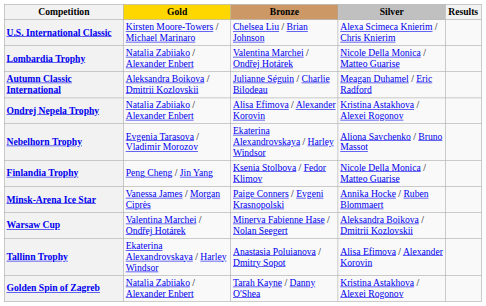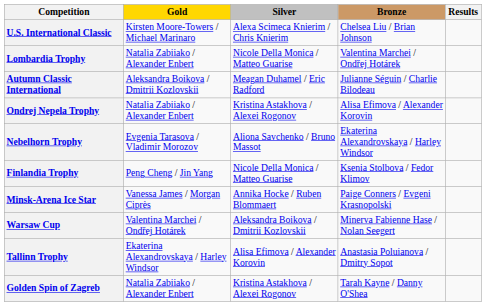columns swapped: (392, 12) <-> (284, 12)
